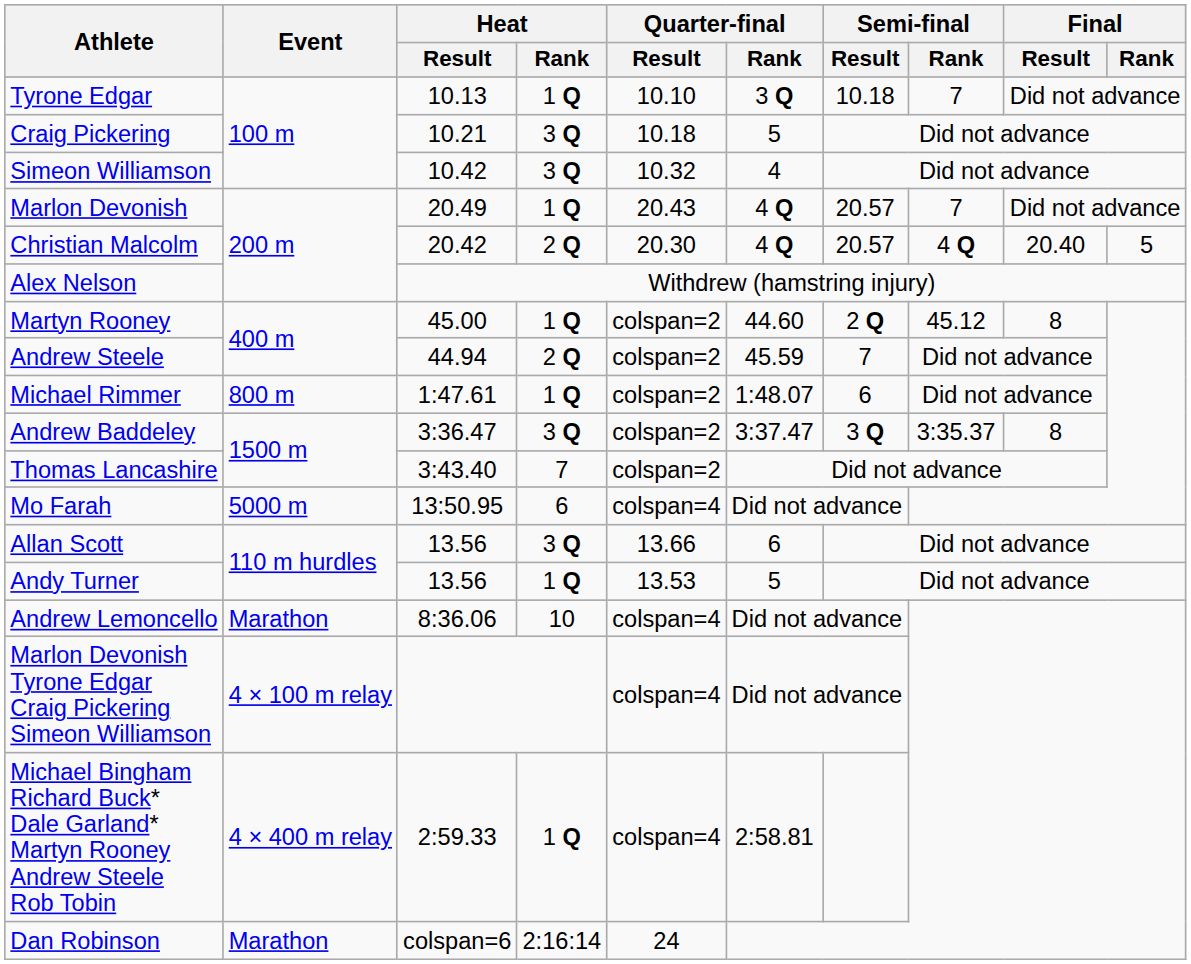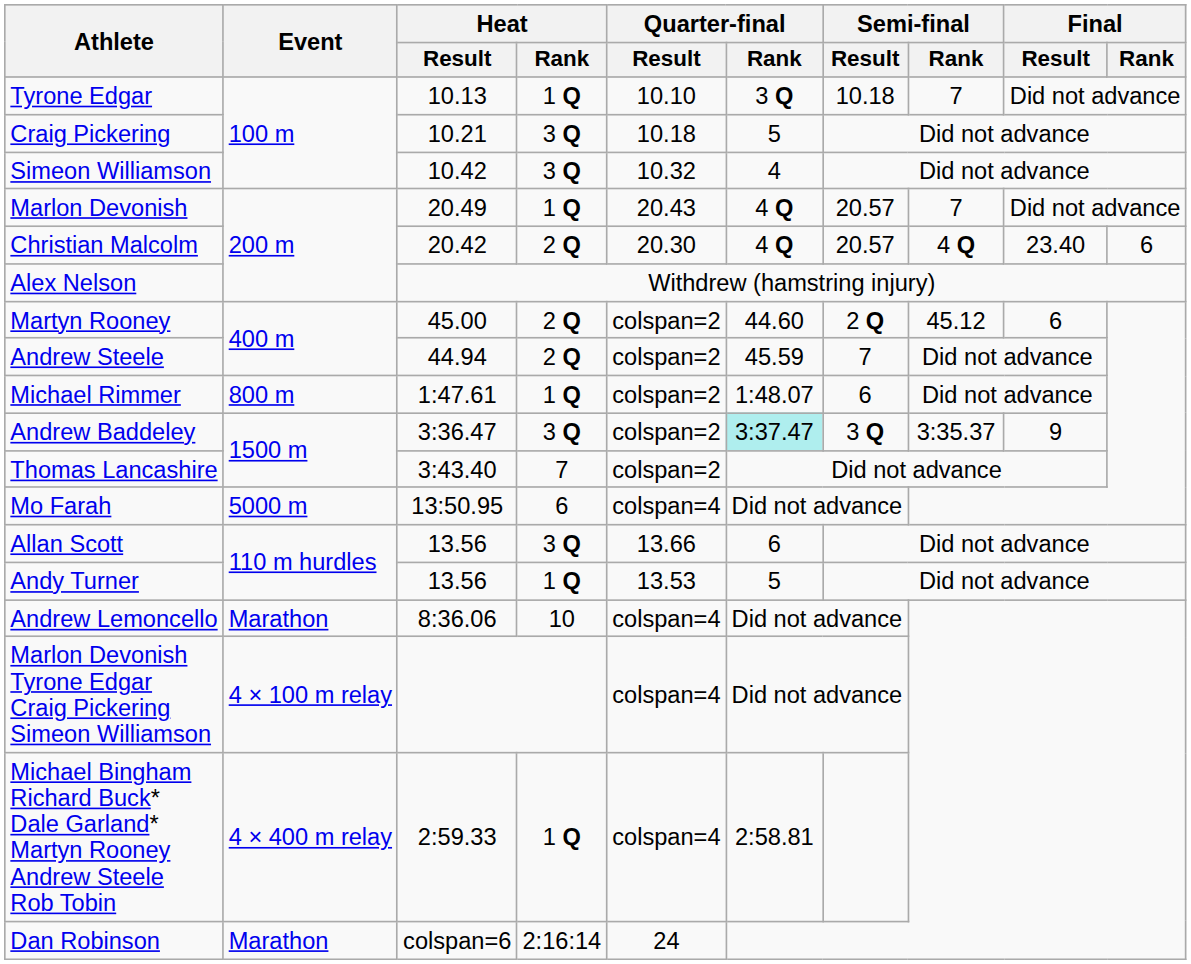(1056, 246) 20.40 -> (1056, 246) 23.40
(1146, 246) 5 -> (1146, 246) 6
(562, 320) 1 Q -> (562, 320) 2 Q
(1056, 320) 8 -> (1056, 320) 6
(774, 432) no background -> (774, 432) paleturquoise background
(1056, 432) 8 -> (1056, 432) 9
